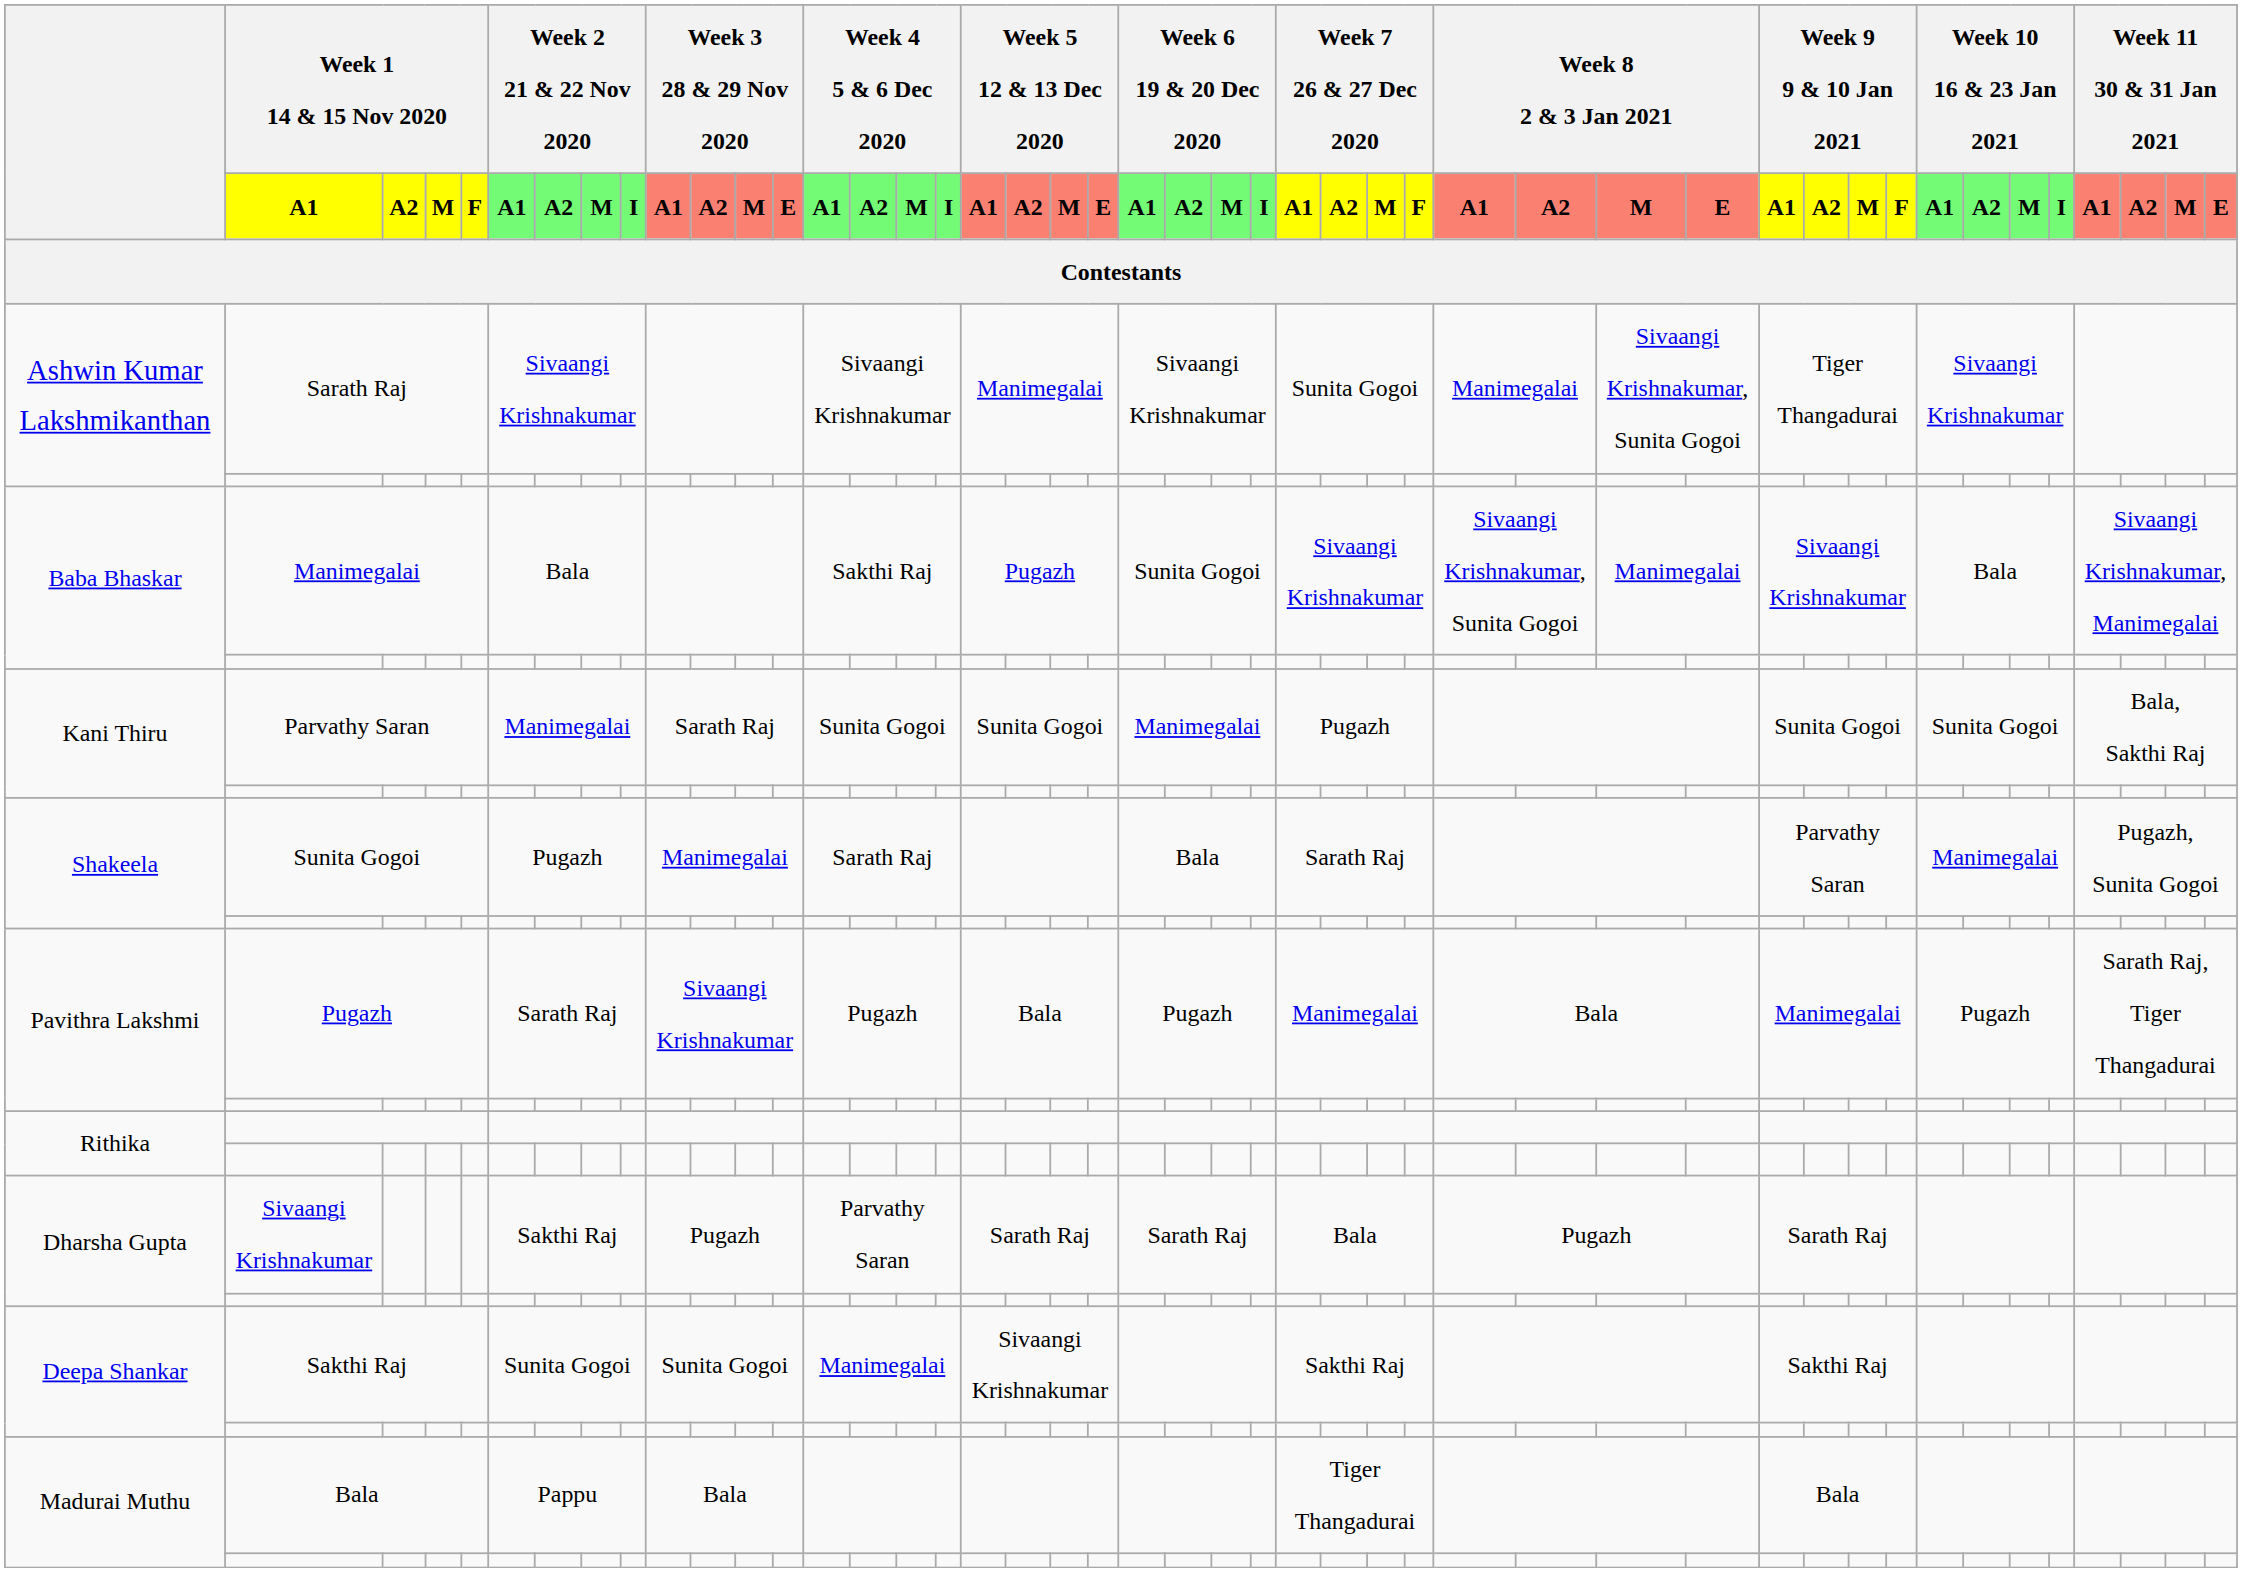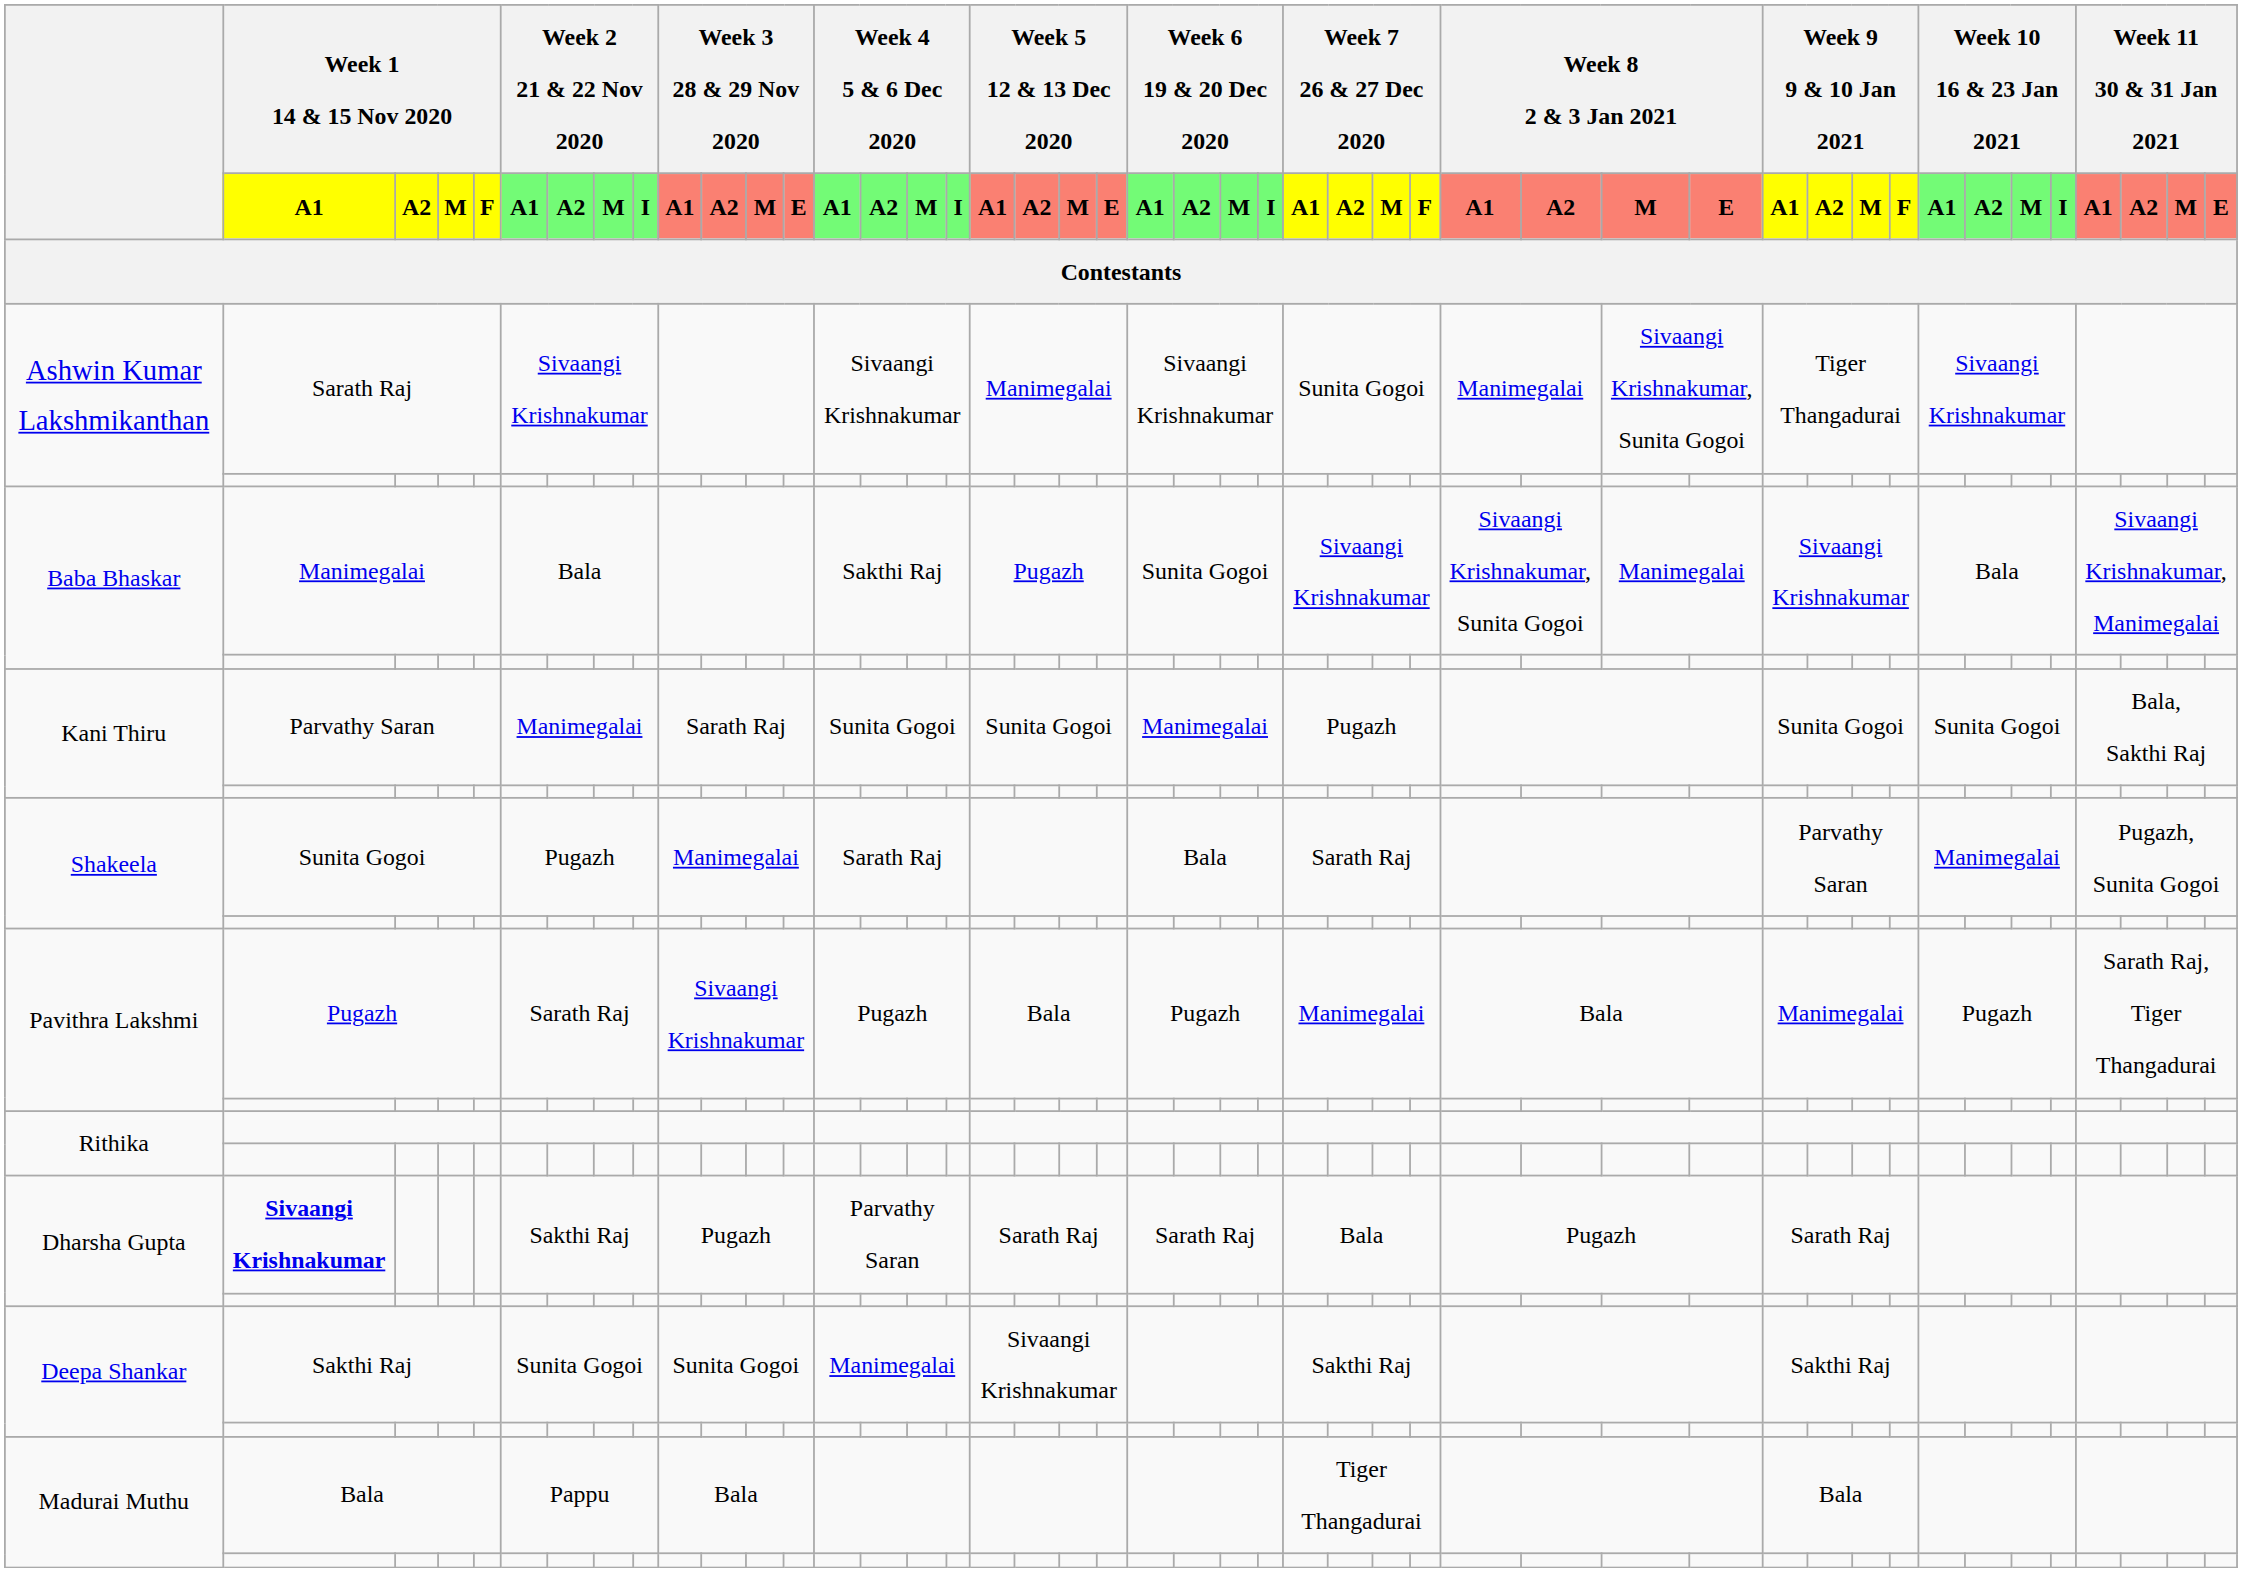(304, 1235) normal -> (309, 1233) bold
